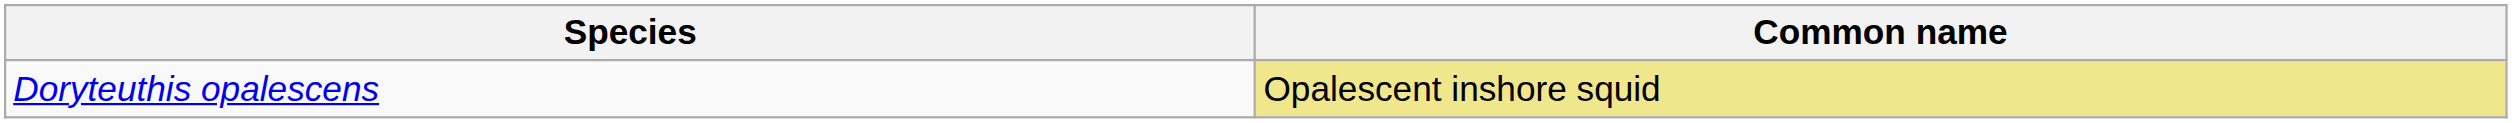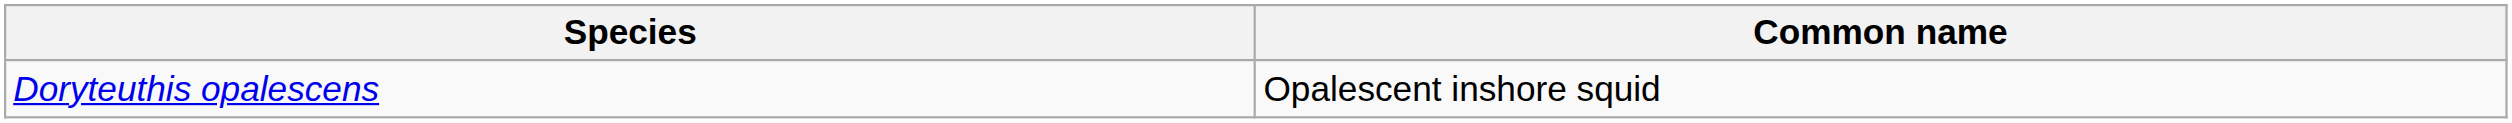(1462, 88) khaki background -> (1462, 88) no background
